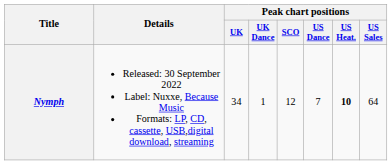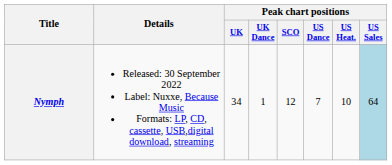(346, 102) bold -> (346, 102) normal
(373, 102) no background -> (373, 102) lightblue background
